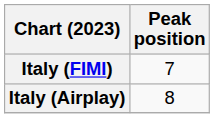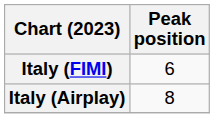(170, 68) 7 -> (170, 68) 6
